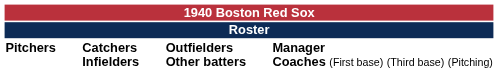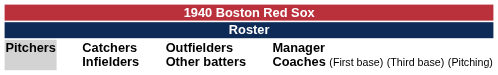(31, 47) no background -> (31, 47) lightgrey background
